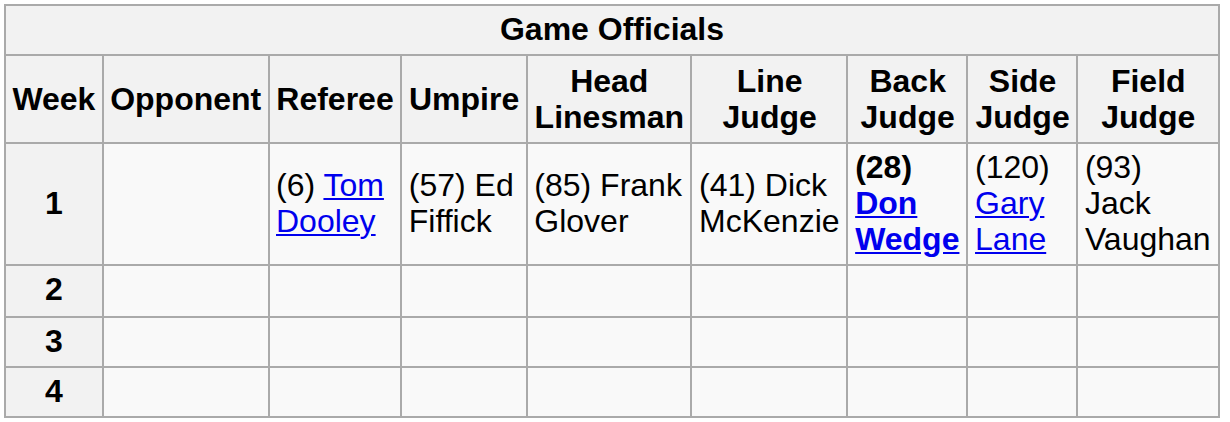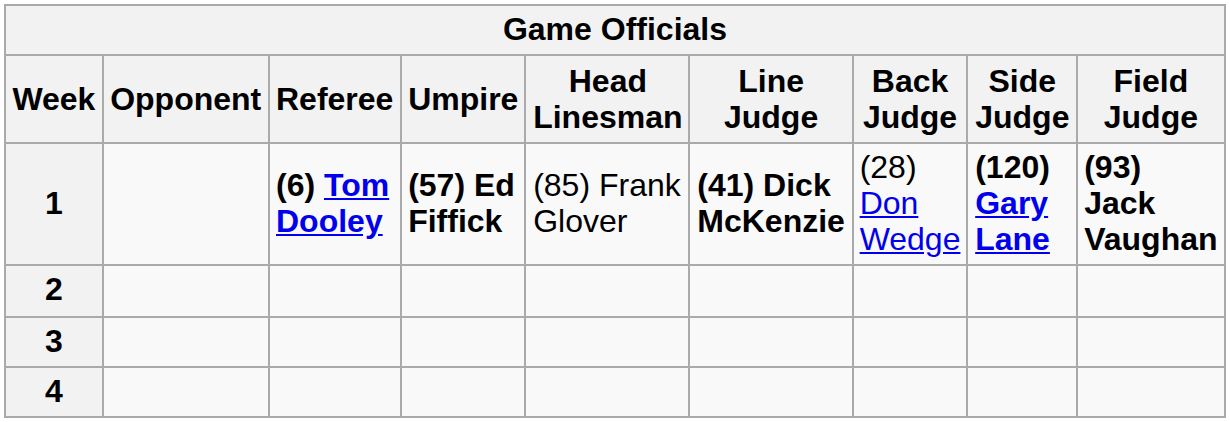(330, 203) normal -> (333, 203) bold
(461, 203) normal -> (462, 203) bold
(769, 203) normal -> (771, 203) bold
(907, 203) bold -> (910, 203) normal
(1012, 203) normal -> (1013, 203) bold
(1148, 203) normal -> (1151, 203) bold
